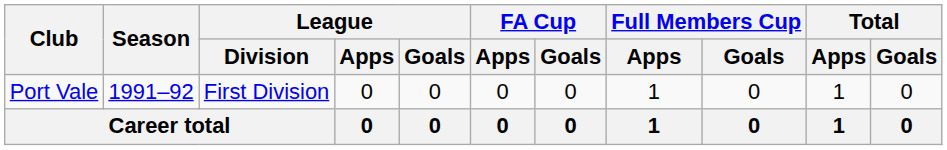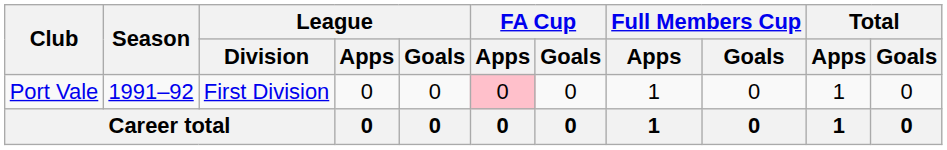(503, 91) no background -> (503, 91) pink background
